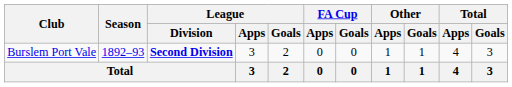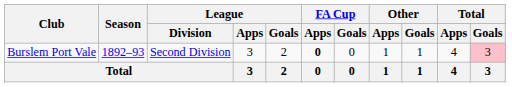(191, 52) bold -> (190, 52) normal
(320, 52) normal -> (318, 52) bold
(490, 52) no background -> (488, 52) pink background
